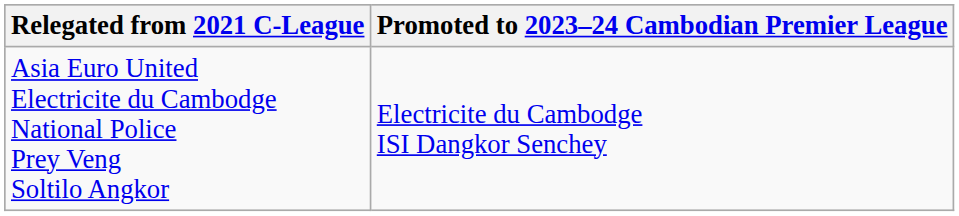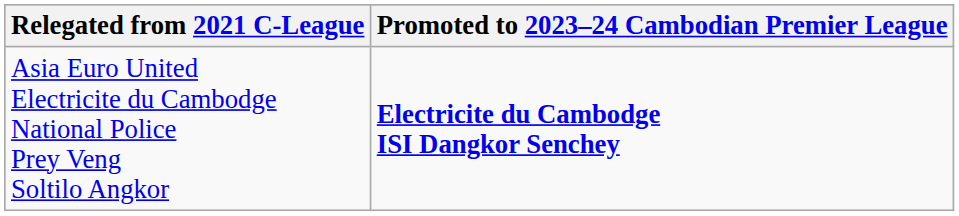(510, 128) normal -> (519, 128) bold
